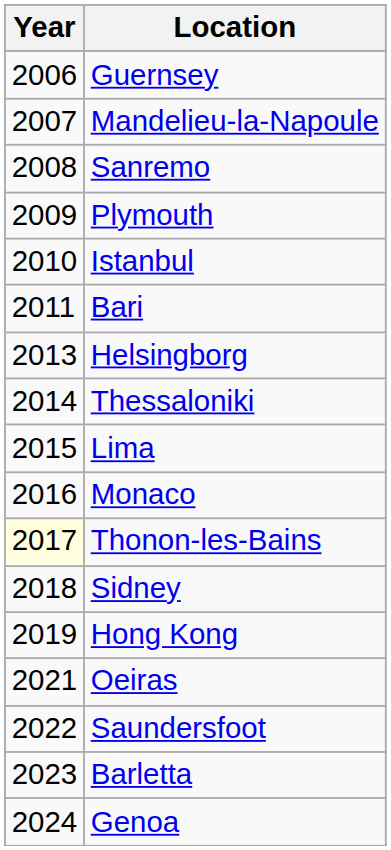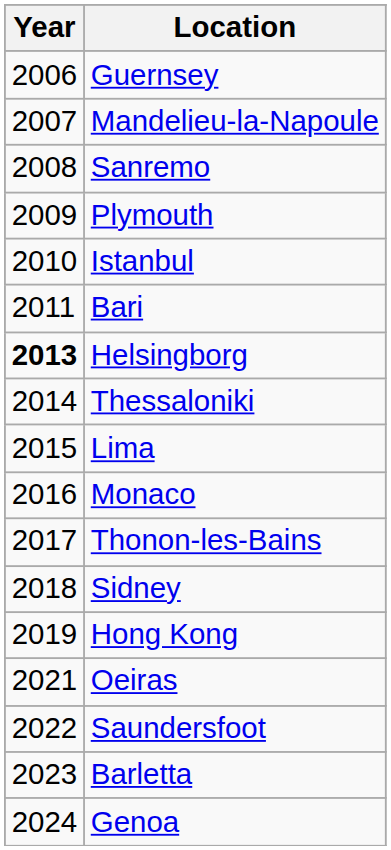(44, 354) normal -> (44, 354) bold
(44, 541) lightyellow background -> (44, 541) no background
